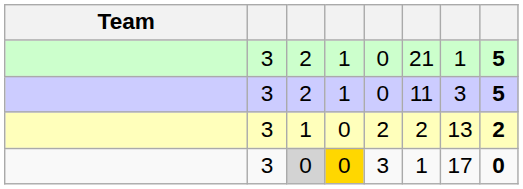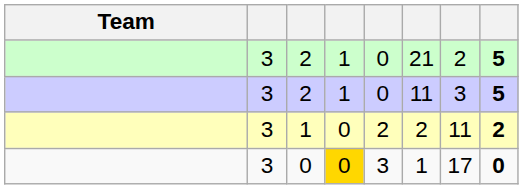(460, 58) 1 -> (460, 58) 2
(460, 129) 13 -> (460, 129) 11
(306, 165) lightgrey background -> (306, 165) no background
